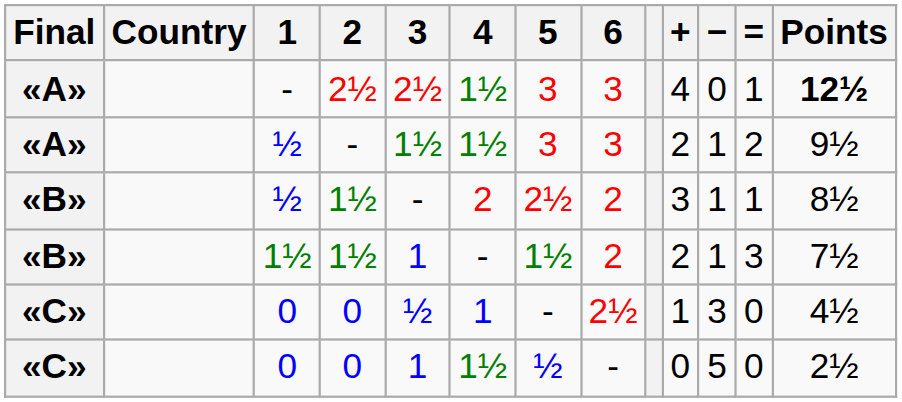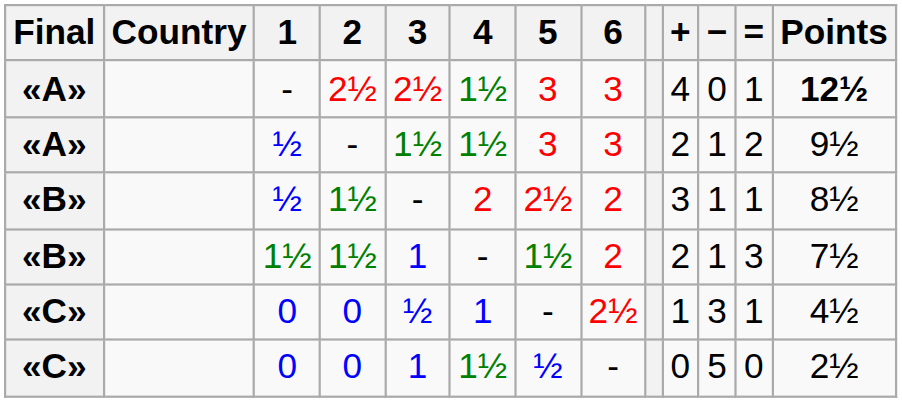(754, 311) 0 -> (754, 311) 1
